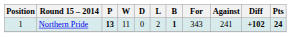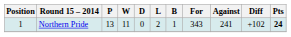(110, 24) bold -> (110, 24) normal
(174, 24) bold -> (174, 24) normal
(256, 24) bold -> (256, 24) normal
